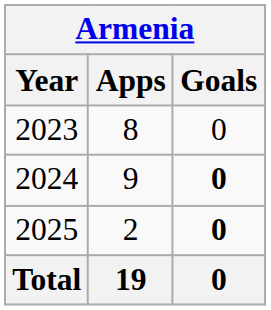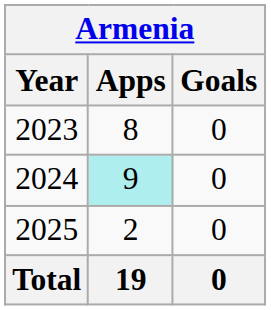(131, 179) no background -> (131, 179) paleturquoise background
(219, 179) bold -> (219, 179) normal
(219, 229) bold -> (219, 229) normal
